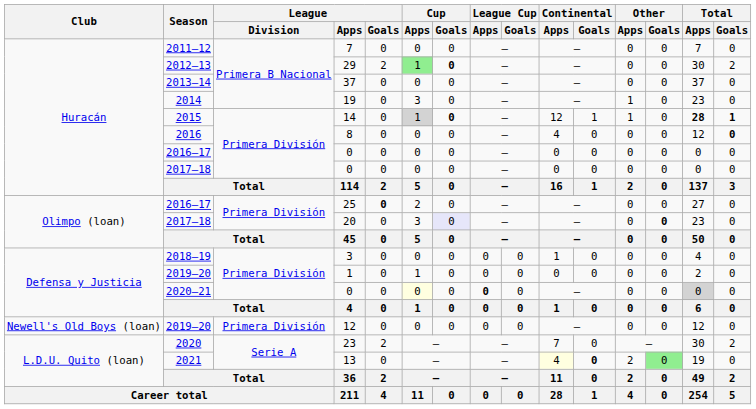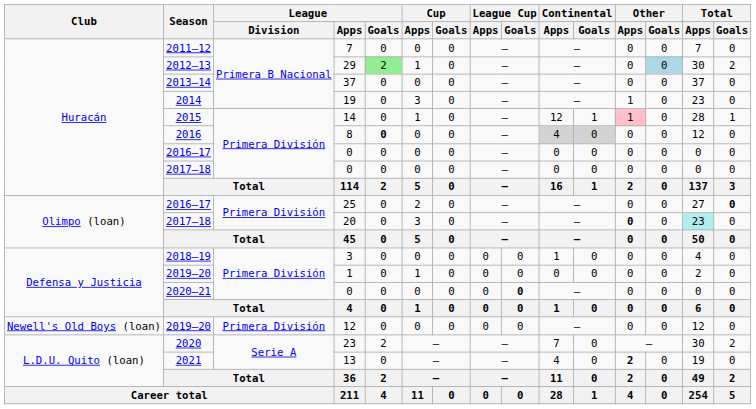(383, 65) no background -> (383, 65) lightgreen background
(417, 65) lightgreen background -> (417, 65) no background
(451, 65) bold -> (451, 65) normal
(664, 65) no background -> (664, 65) lightblue background
(417, 117) lightgrey background -> (417, 117) no background
(451, 117) bold -> (451, 117) normal
(630, 117) no background -> (630, 117) pink background
(698, 117) bold -> (698, 117) normal
(732, 117) bold -> (732, 117) normal
(383, 135) normal -> (383, 135) bold
(556, 135) no background -> (556, 135) lightgrey background
(594, 135) no background -> (594, 135) lightgrey background
(732, 135) bold -> (732, 135) normal
(383, 204) bold -> (383, 204) normal
(732, 204) normal -> (732, 204) bold
(451, 222) lavender background -> (451, 222) no background
(630, 222) normal -> (630, 222) bold
(664, 222) bold -> (664, 222) normal
(698, 222) no background -> (698, 222) paleturquoise background
(417, 291) lightyellow background -> (417, 291) no background
(486, 291) bold -> (486, 291) normal
(520, 291) normal -> (520, 291) bold
(698, 291) lightgrey background -> (698, 291) no background
(556, 361) lightyellow background -> (556, 361) no background
(594, 361) bold -> (594, 361) normal
(630, 361) normal -> (630, 361) bold
(664, 361) lightgreen background -> (664, 361) no background
